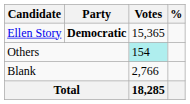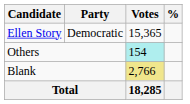(97, 33) bold -> (95, 33) normal
(145, 71) no background -> (142, 71) khaki background
